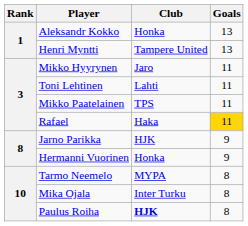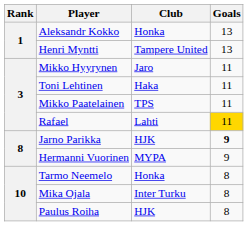(146, 85) Lahti -> (146, 85) Haka
(146, 121) Haka -> (146, 121) Lahti
(227, 139) normal -> (227, 139) bold
(149, 157) Honka -> (150, 157) MYPA
(150, 175) MYPA -> (149, 175) Honka
(146, 211) bold -> (145, 211) normal
